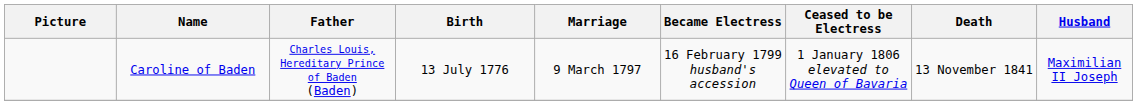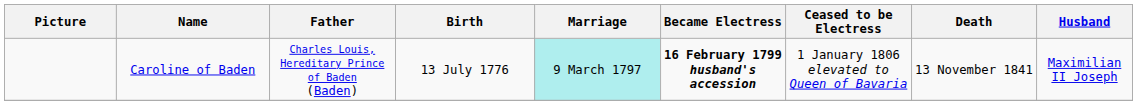(597, 70) no background -> (597, 70) paleturquoise background
(723, 70) normal -> (723, 70) bold
